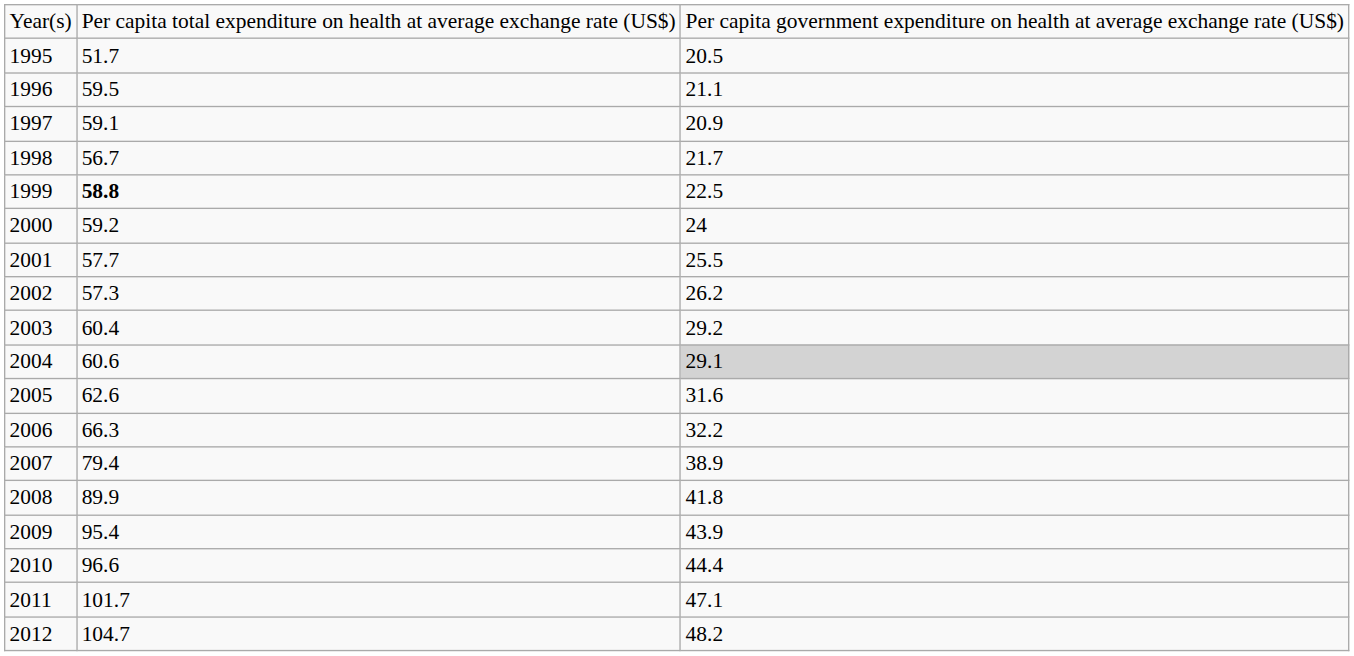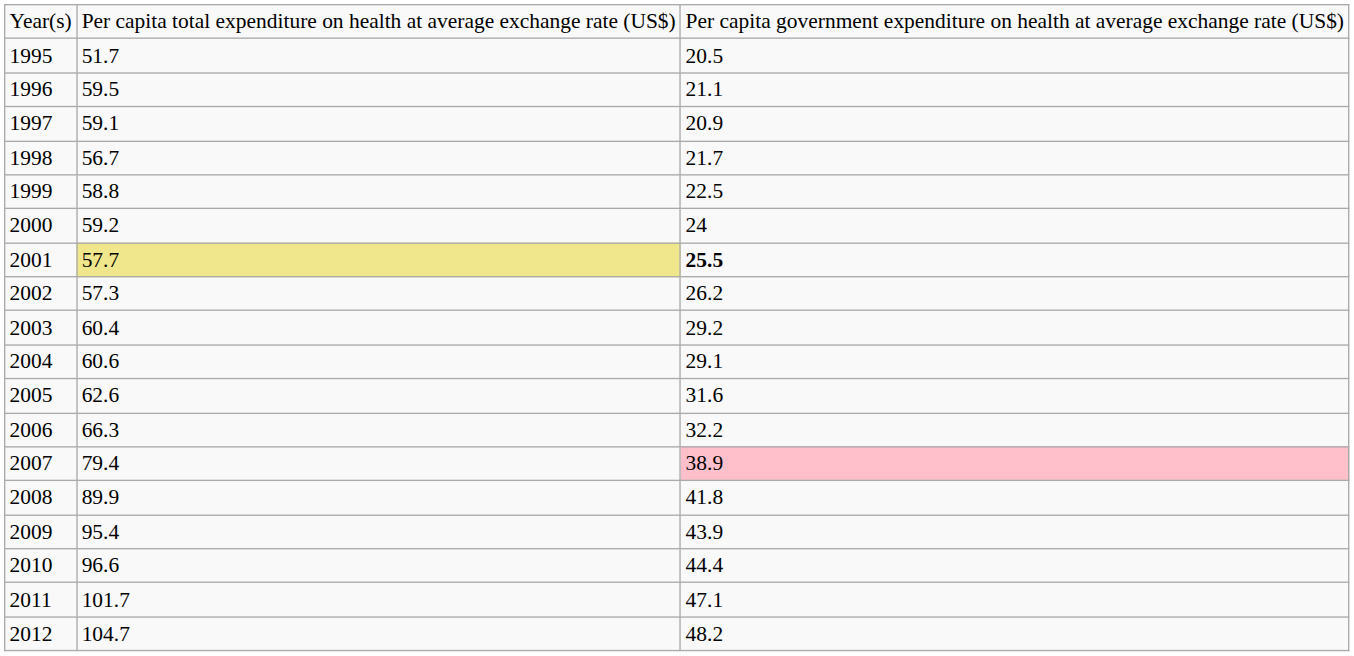(100, 191) bold -> (100, 191) normal
(100, 259) no background -> (100, 259) khaki background
(704, 259) normal -> (704, 259) bold
(704, 361) lightgrey background -> (704, 361) no background
(704, 463) no background -> (704, 463) pink background
